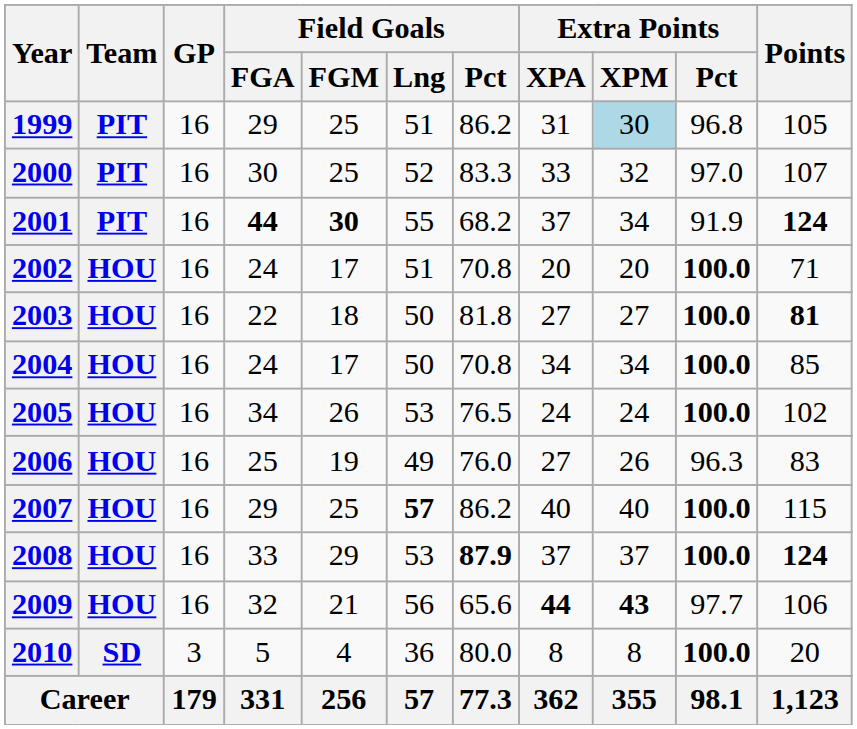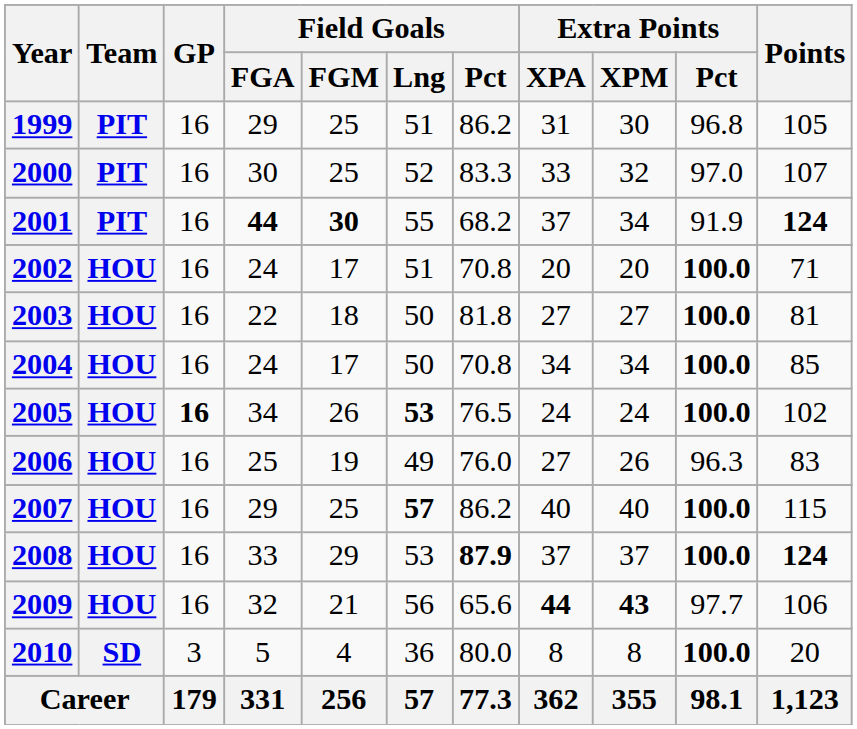(634, 124) lightblue background -> (634, 124) no background
(805, 316) bold -> (805, 316) normal
(194, 412) normal -> (194, 412) bold
(419, 412) normal -> (419, 412) bold
